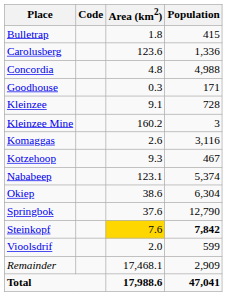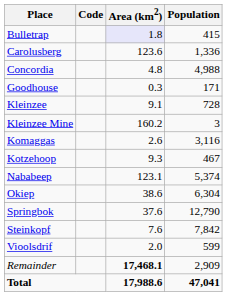(155, 34) no background -> (155, 34) lavender background
(155, 229) gold background -> (155, 229) no background
(207, 229) bold -> (207, 229) normal
(143, 265) normal -> (143, 265) bold
